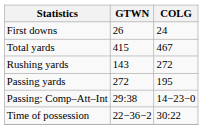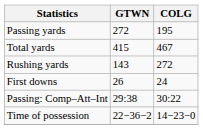rows swapped: (32, 30) <-> (36, 81)
(176, 98) 14−23−0 -> (169, 98) 30:22
(169, 115) 30:22 -> (176, 115) 14−23−0
